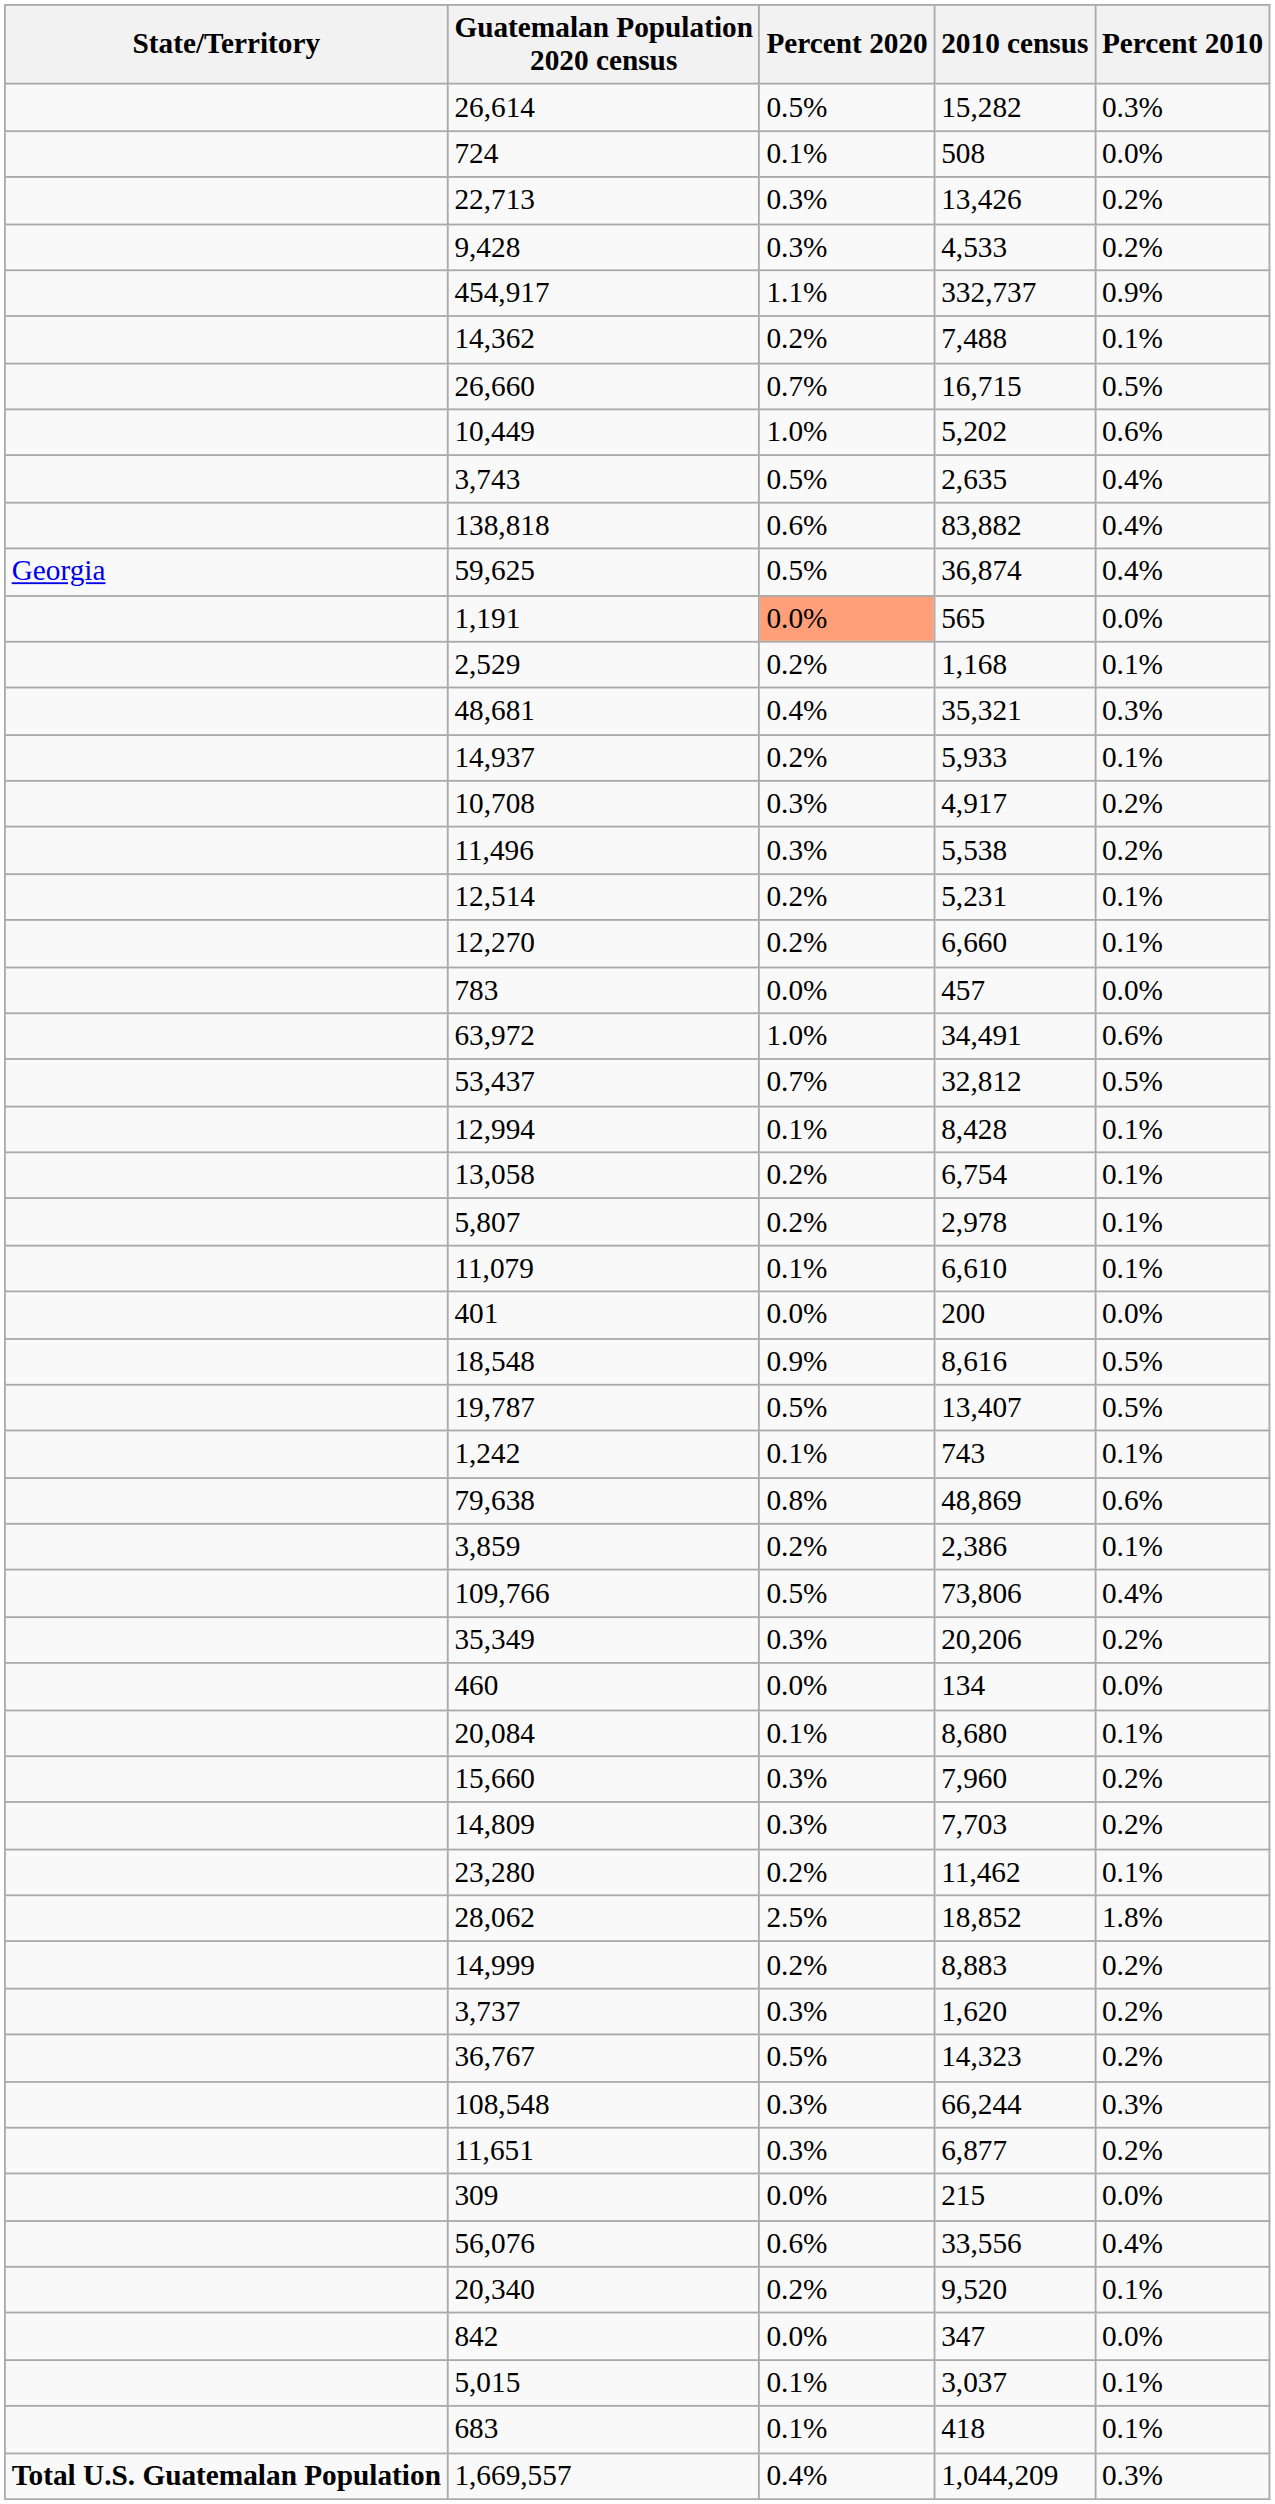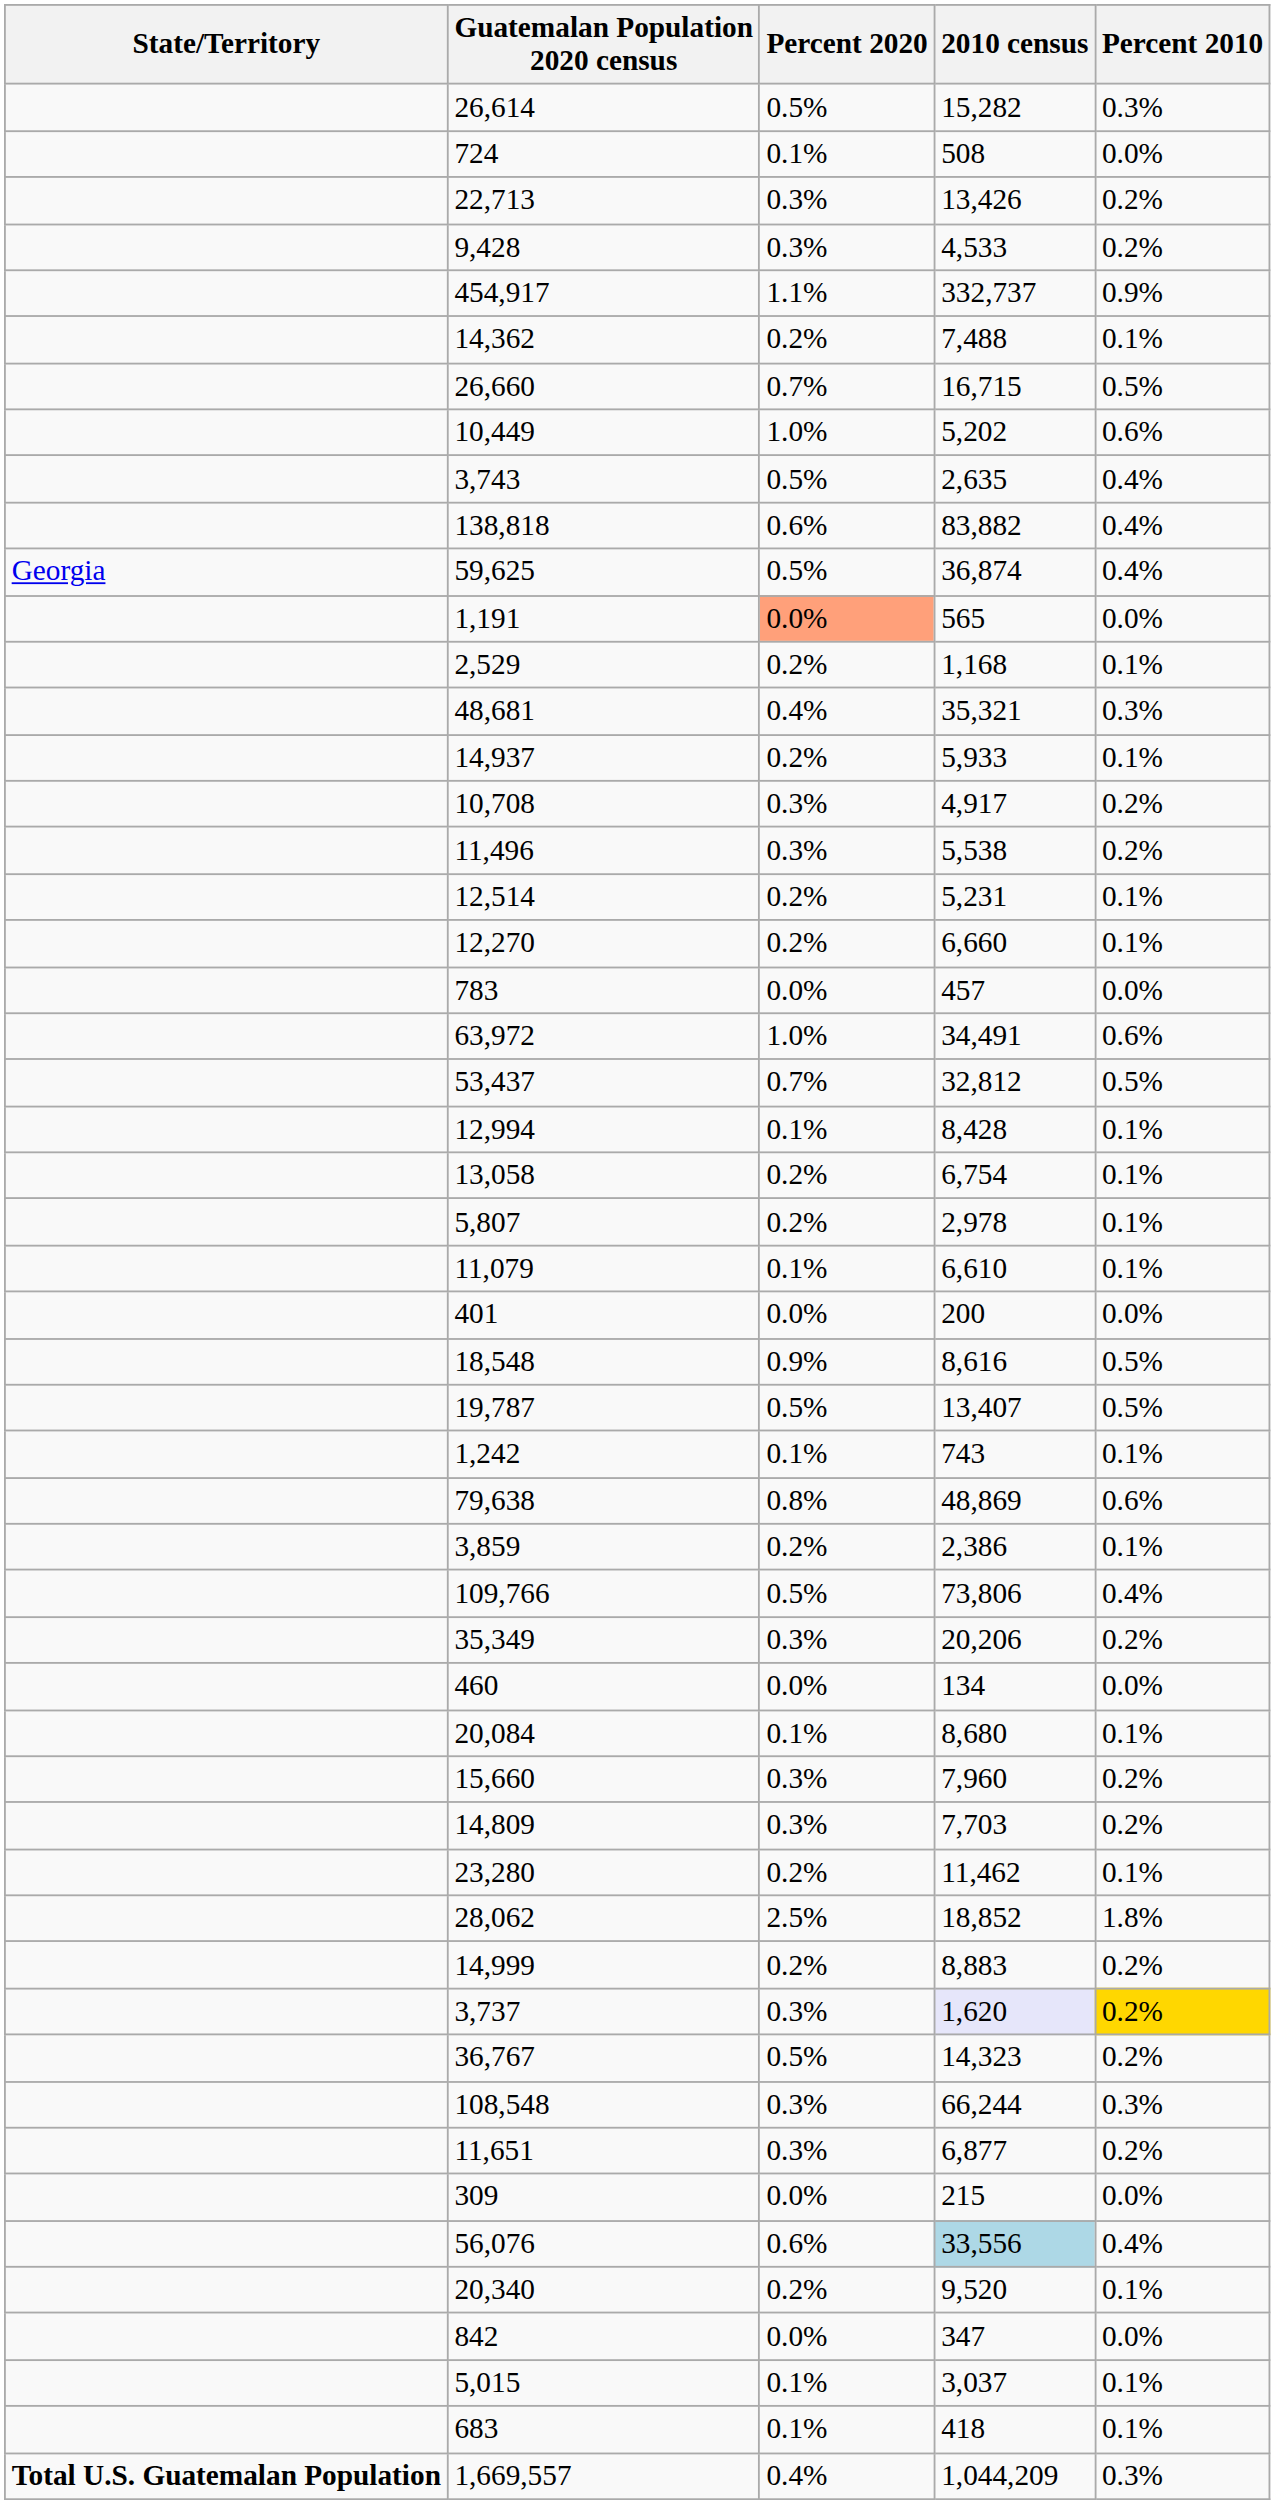(974, 2010) no background -> (974, 2010) lavender background
(1132, 2010) no background -> (1132, 2010) gold background
(981, 2243) no background -> (981, 2243) lightblue background
